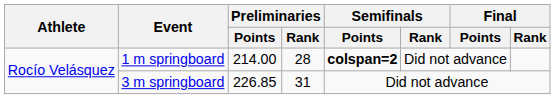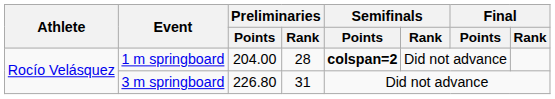(255, 60) 214.00 -> (255, 60) 204.00
(255, 82) 226.85 -> (255, 82) 226.80
